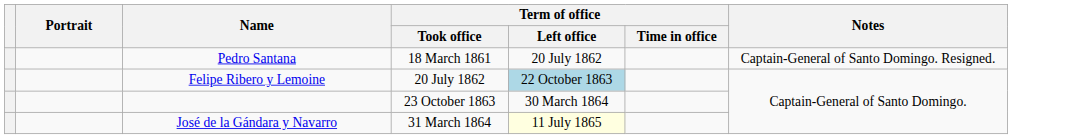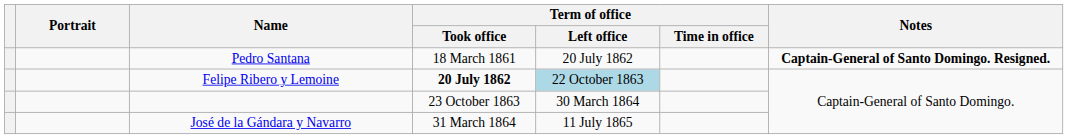(868, 58) normal -> (916, 58) bold
(450, 79) normal -> (474, 79) bold
(567, 123) lightyellow background -> (598, 123) no background
